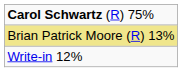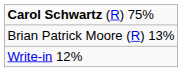(91, 35) khaki background -> (91, 35) no background
